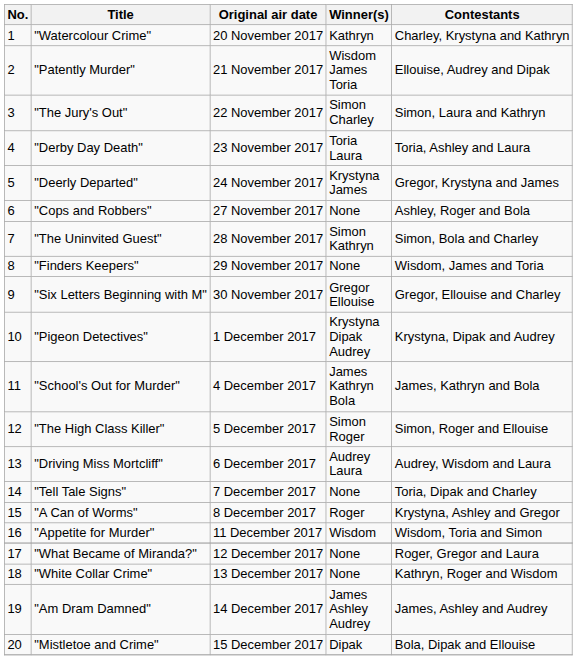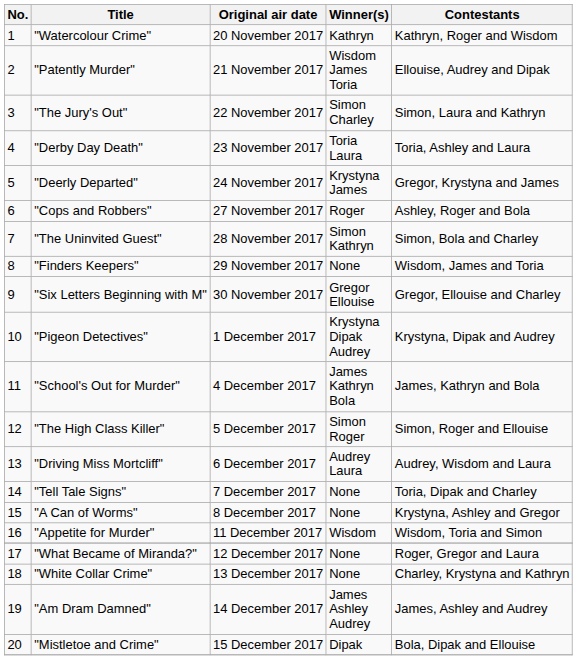(482, 35) Charley, Krystyna and Kathryn -> (476, 35) Kathryn, Roger and Wisdom
(345, 210) None -> (347, 210) Roger
(347, 512) Roger -> (345, 512) None
(476, 574) Kathryn, Roger and Wisdom -> (482, 574) Charley, Krystyna and Kathryn
